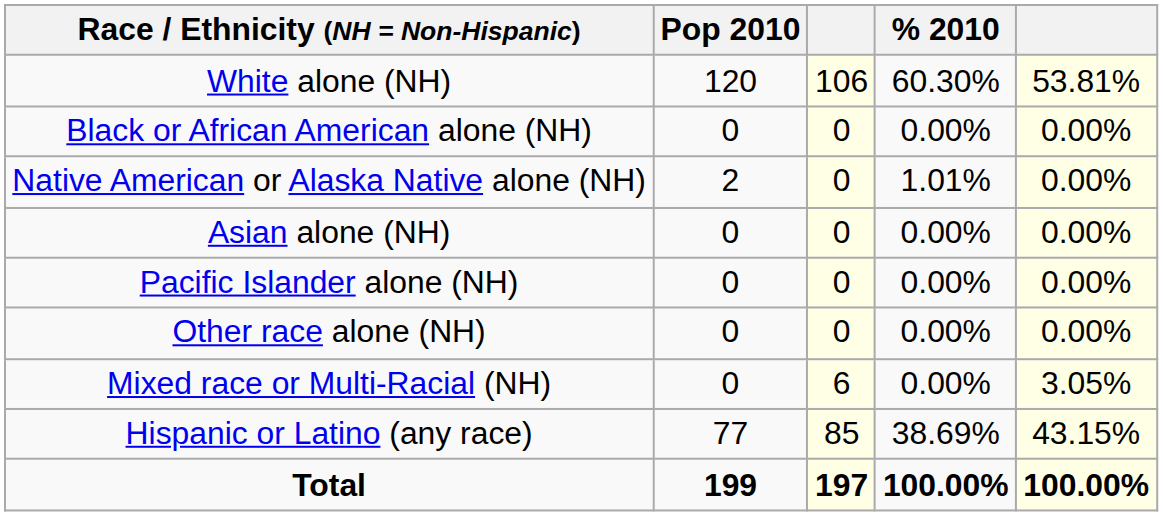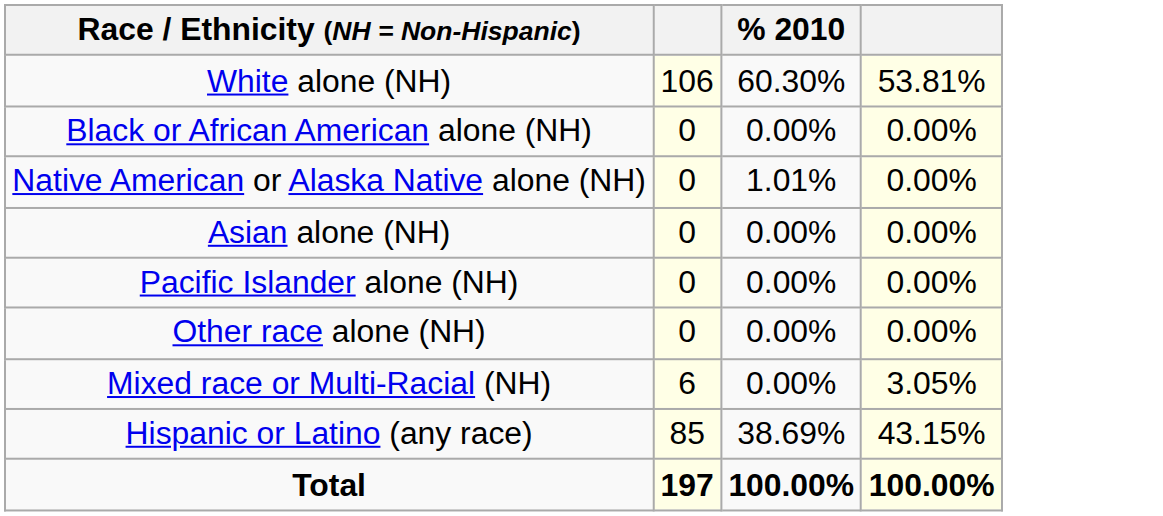- column: (730, 29)
